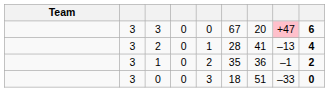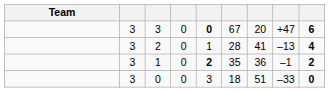(209, 29) normal -> (209, 29) bold
(286, 29) pink background -> (286, 29) no background
(209, 63) normal -> (209, 63) bold
